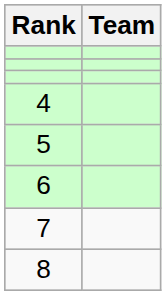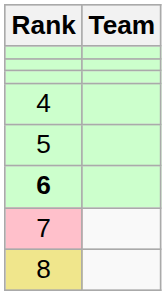(44, 186) normal -> (44, 186) bold
(44, 228) no background -> (44, 228) pink background
(44, 269) no background -> (44, 269) khaki background
